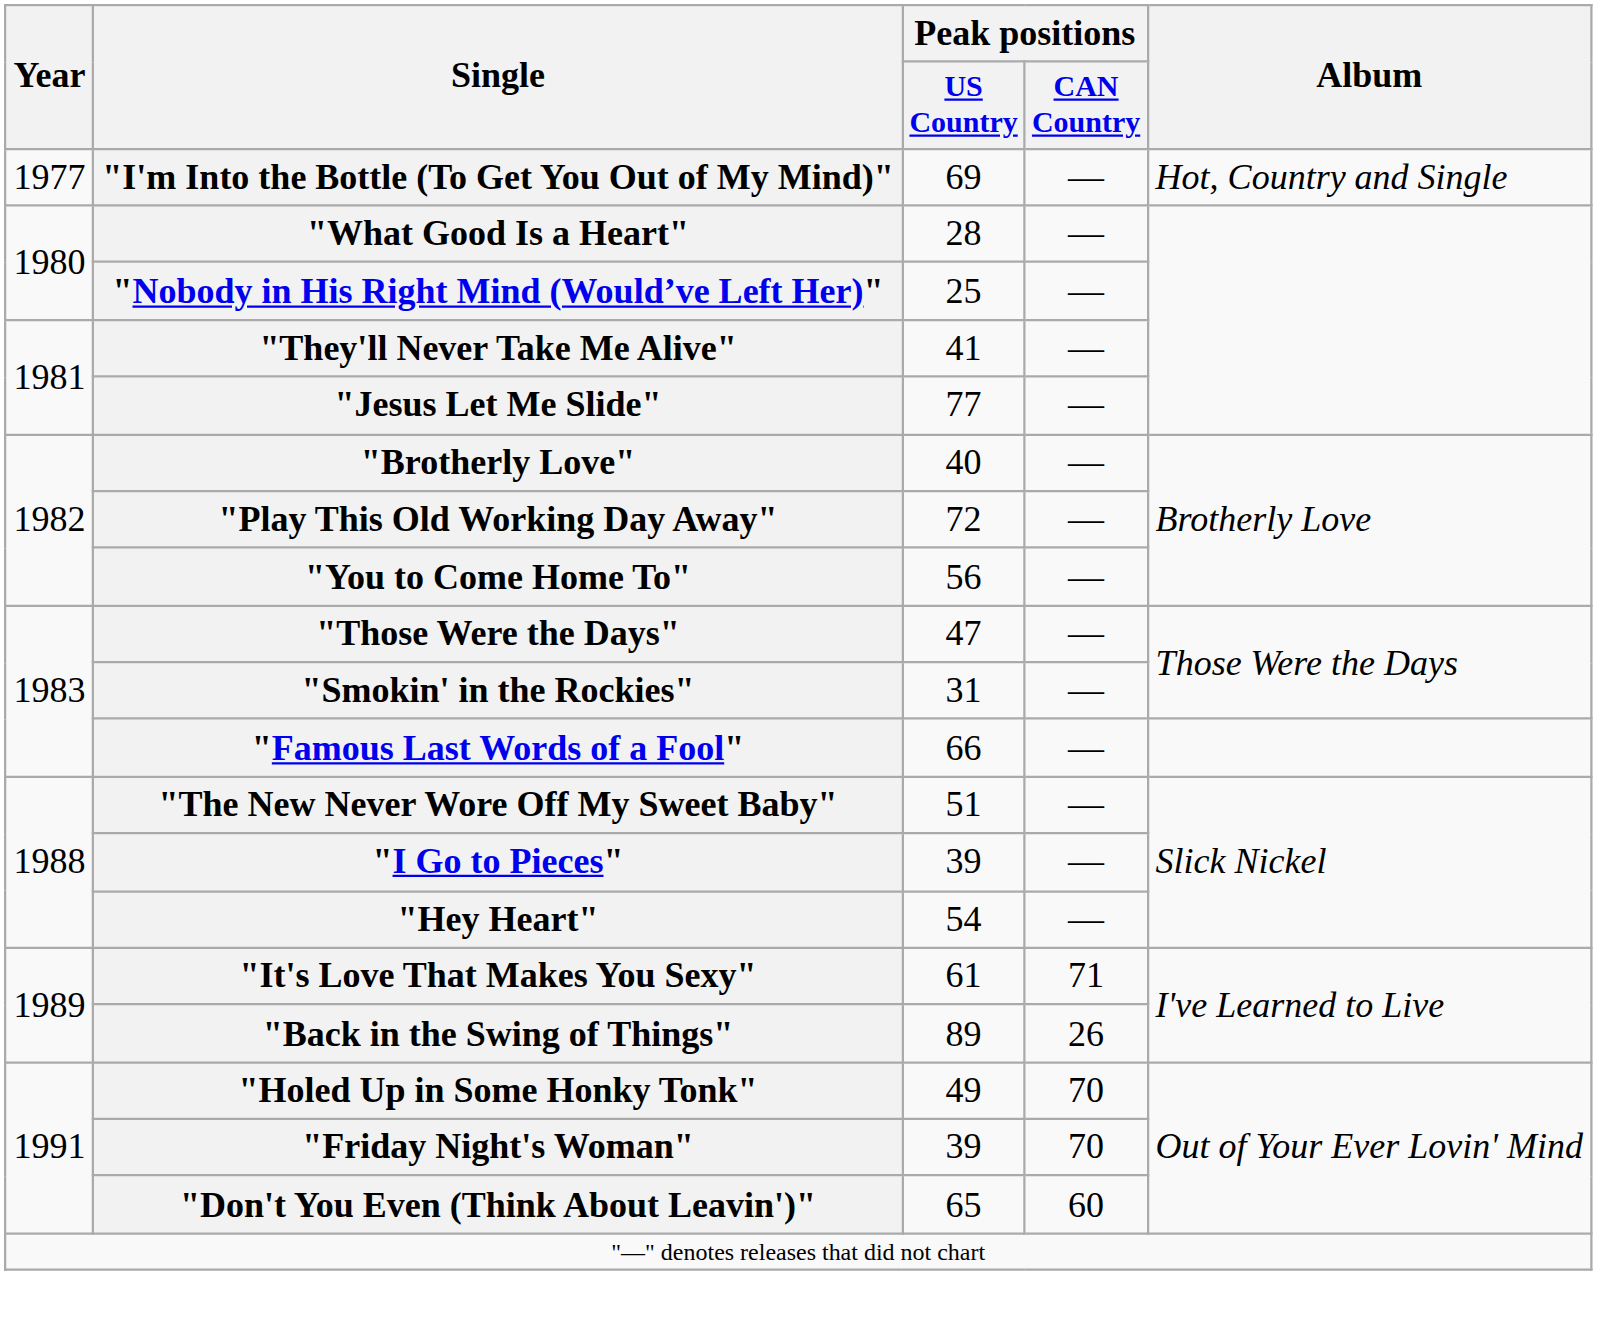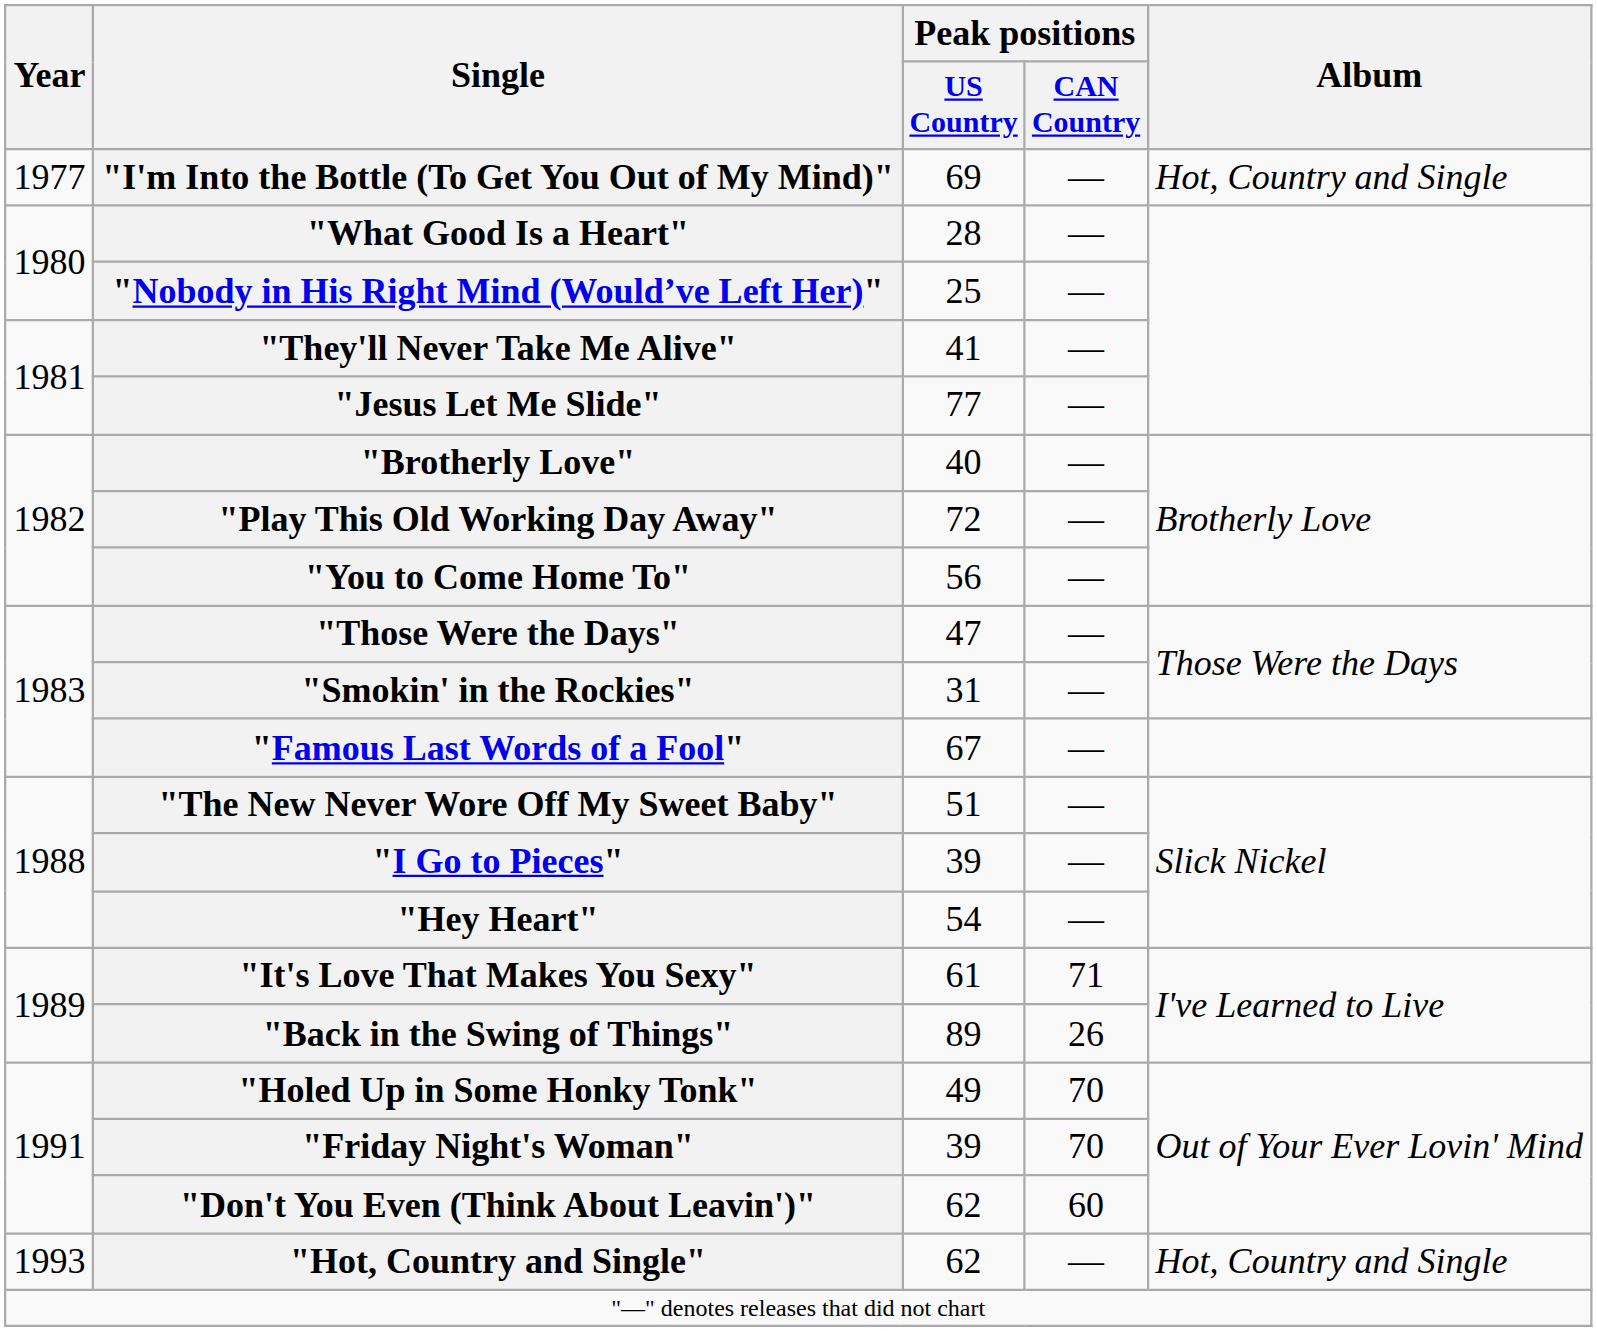(964, 747) 66 -> (964, 747) 67
(964, 1204) 65 -> (964, 1204) 62
+ row: (498, 1261)
